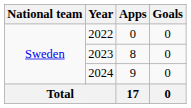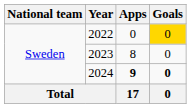(168, 34) no background -> (168, 34) gold background
(133, 73) normal -> (133, 73) bold
(168, 73) normal -> (168, 73) bold
